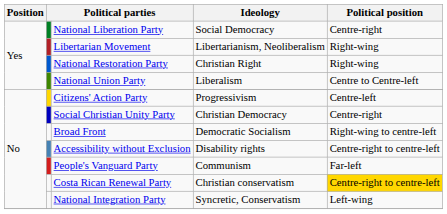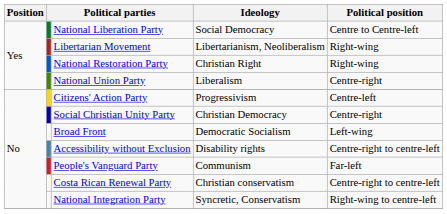(356, 30) Centre-right -> (374, 30) Centre to Centre-left
(374, 81) Centre to Centre-left -> (356, 81) Centre-right
(383, 132) Right-wing to centre-left -> (351, 132) Left-wing
(385, 183) gold background -> (385, 183) no background
(351, 200) Left-wing -> (383, 200) Right-wing to centre-left
